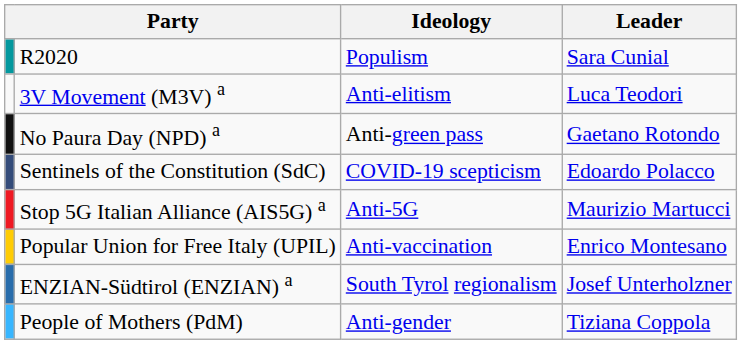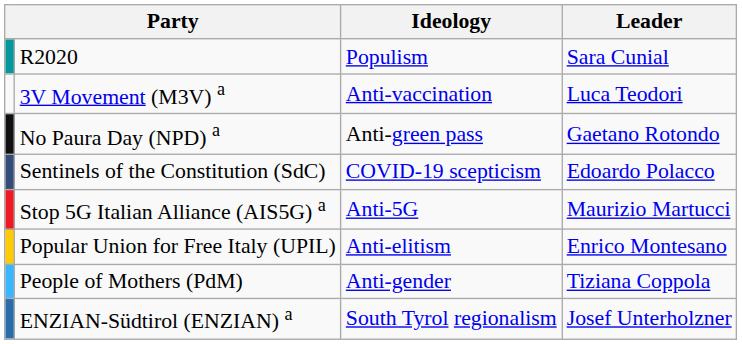(398, 93) Anti-elitism -> (419, 93) Anti-vaccination
(419, 246) Anti-vaccination -> (398, 246) Anti-elitism
rows swapped: (156, 283) <-> (131, 321)
